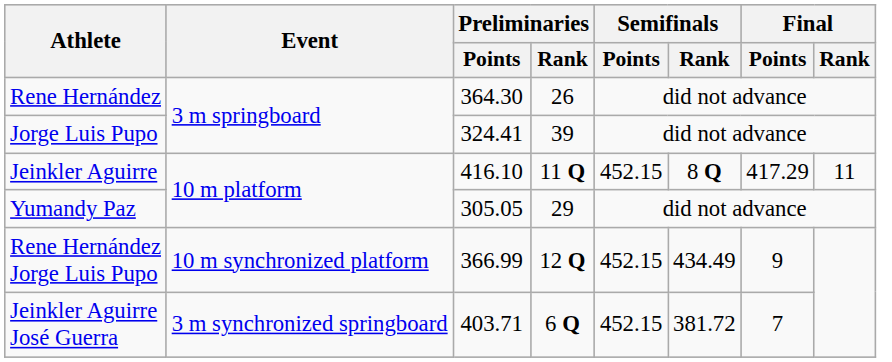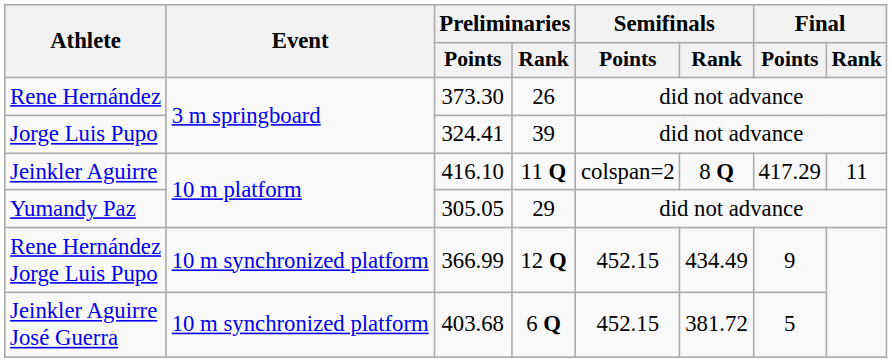(492, 96) 364.30 -> (473, 96) 373.30
(631, 171) 452.15 -> (628, 171) colspan=2
(310, 324) 3 m synchronized springboard -> (300, 324) 10 m synchronized platform
(492, 324) 403.71 -> (473, 324) 403.68
(778, 324) 7 -> (790, 324) 5
